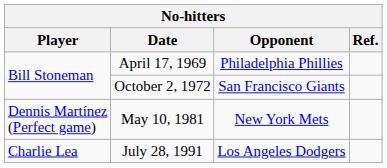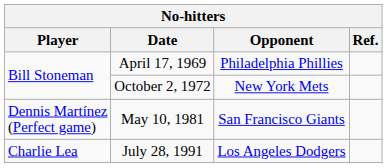(282, 87) San Francisco Giants -> (282, 87) New York Mets
(282, 119) New York Mets -> (282, 119) San Francisco Giants
